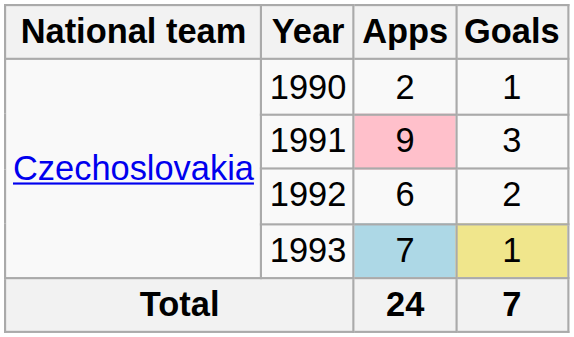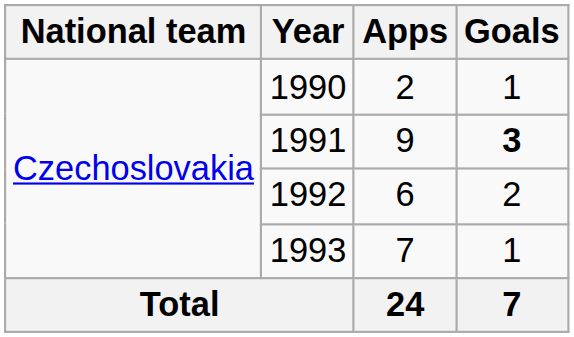(405, 140) pink background -> (405, 140) no background
(512, 140) normal -> (512, 140) bold
(405, 250) lightblue background -> (405, 250) no background
(512, 250) khaki background -> (512, 250) no background
